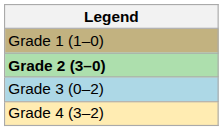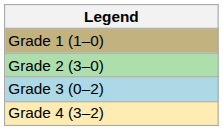(57, 65) bold -> (56, 65) normal
